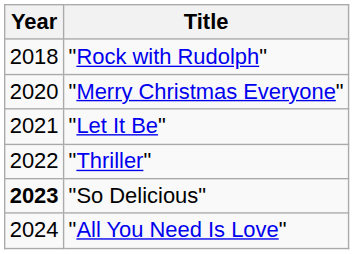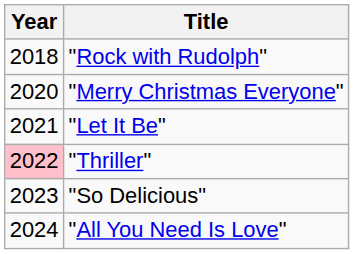(34, 160) no background -> (34, 160) pink background
(34, 195) bold -> (34, 195) normal
